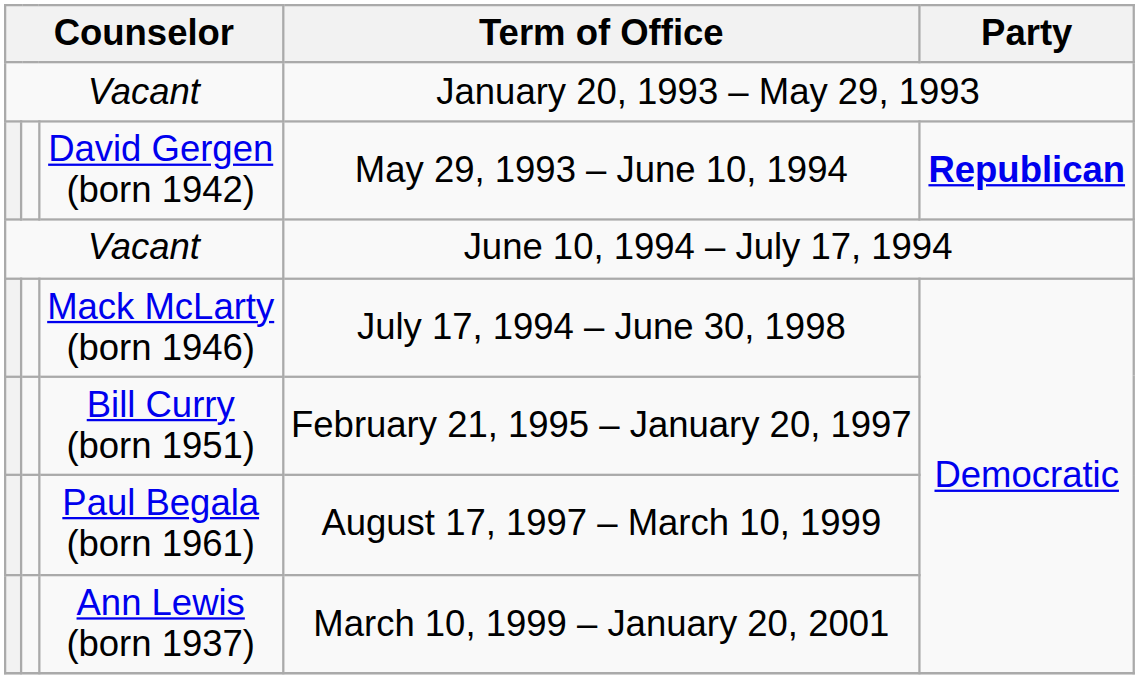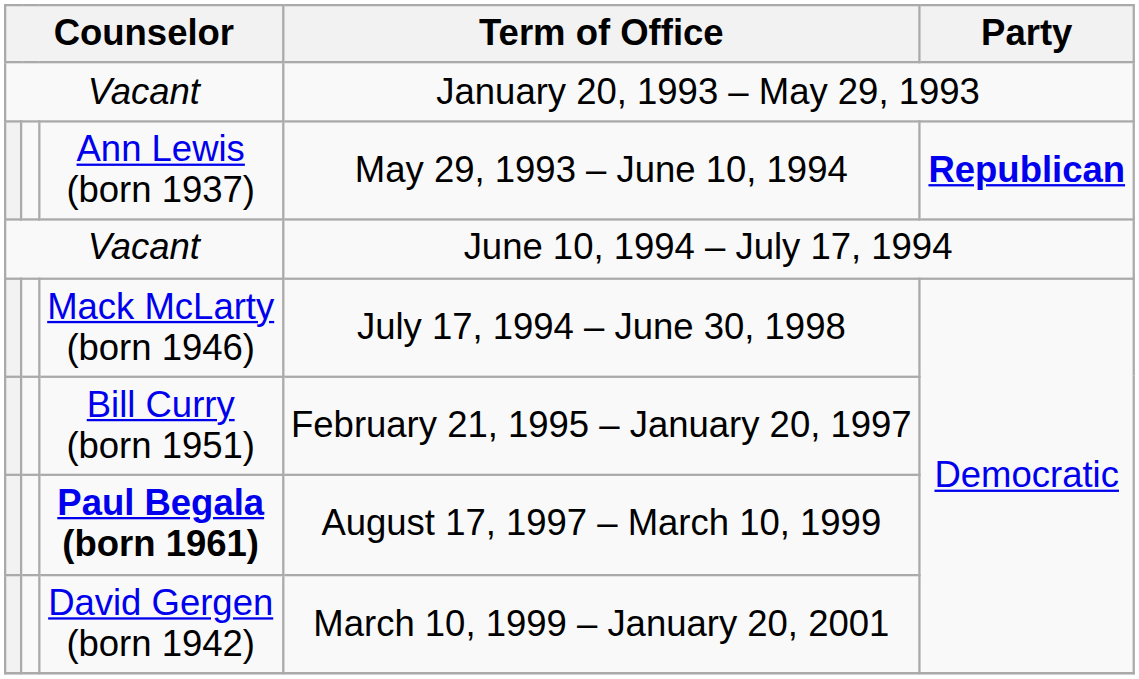(161, 169) David Gergen (born 1942) -> (161, 169) Ann Lewis (born 1937)
(161, 524) normal -> (161, 524) bold
(161, 623) Ann Lewis (born 1937) -> (161, 623) David Gergen (born 1942)
